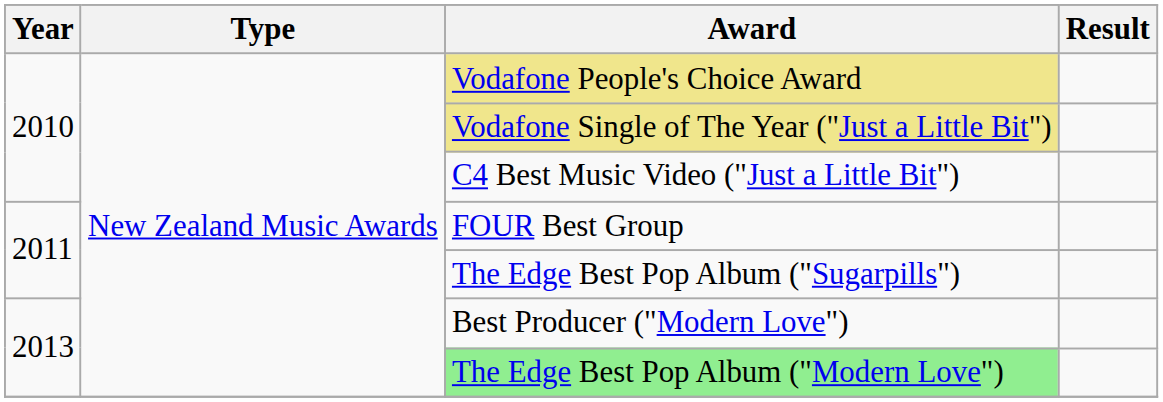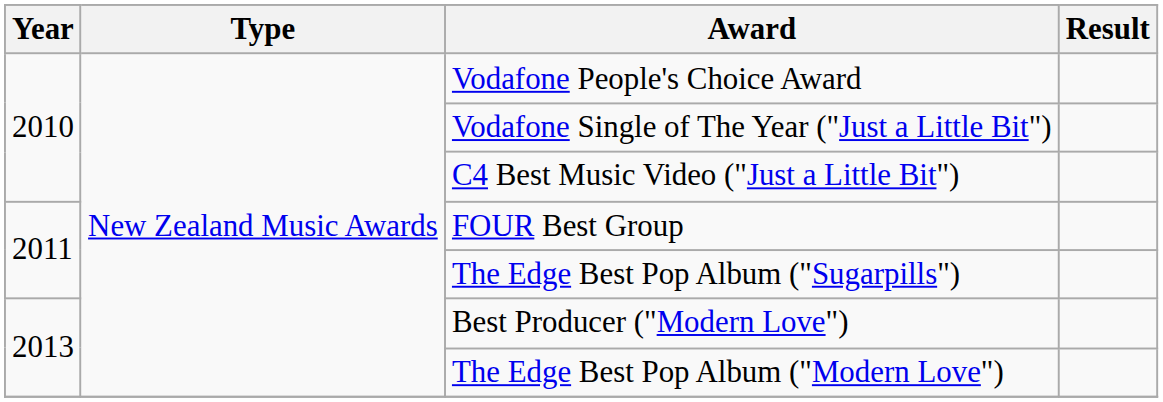(657, 77) khaki background -> (657, 77) no background
(752, 126) khaki background -> (752, 126) no background
(728, 371) lightgreen background -> (728, 371) no background
